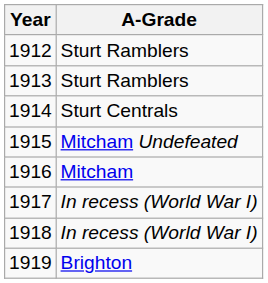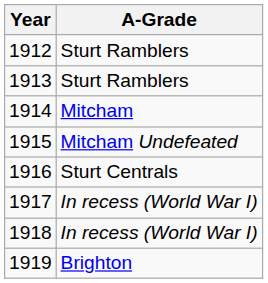(119, 111) Sturt Centrals -> (97, 111) Mitcham
(97, 171) Mitcham -> (119, 171) Sturt Centrals
